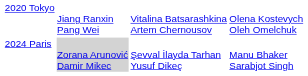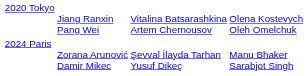(93, 60) lightgrey background -> (93, 60) no background
